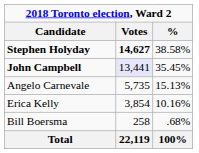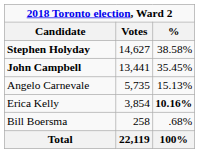(134, 49) bold -> (134, 49) normal
(134, 67) lavender background -> (134, 67) no background
(173, 103) normal -> (174, 103) bold
